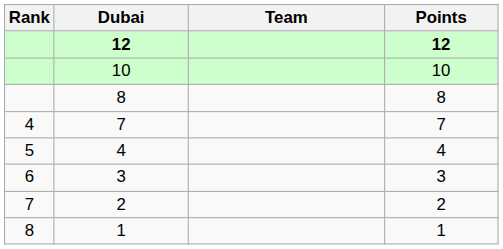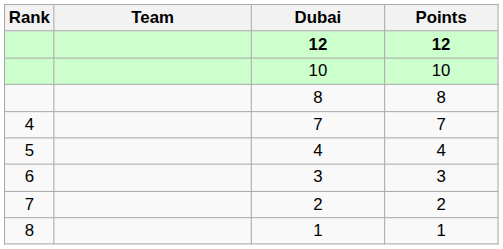columns swapped: (286, 17) <-> (121, 17)
